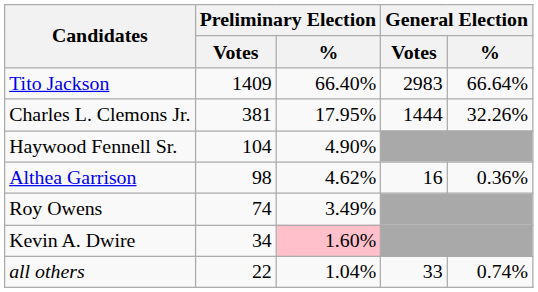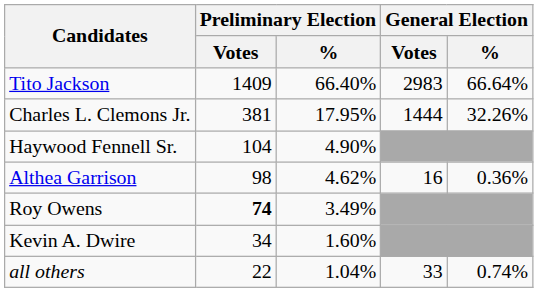(262, 209) normal -> (262, 209) bold
(351, 240) pink background -> (351, 240) no background
